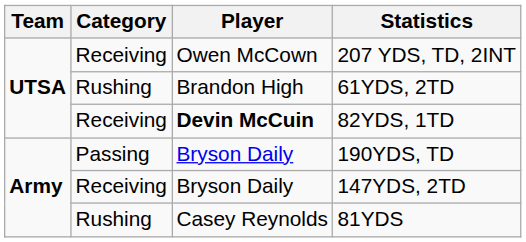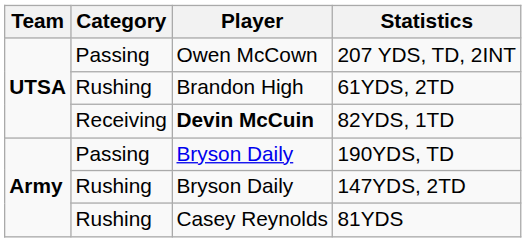(121, 54) Receiving -> (113, 54) Passing
(121, 186) Receiving -> (114, 186) Rushing
